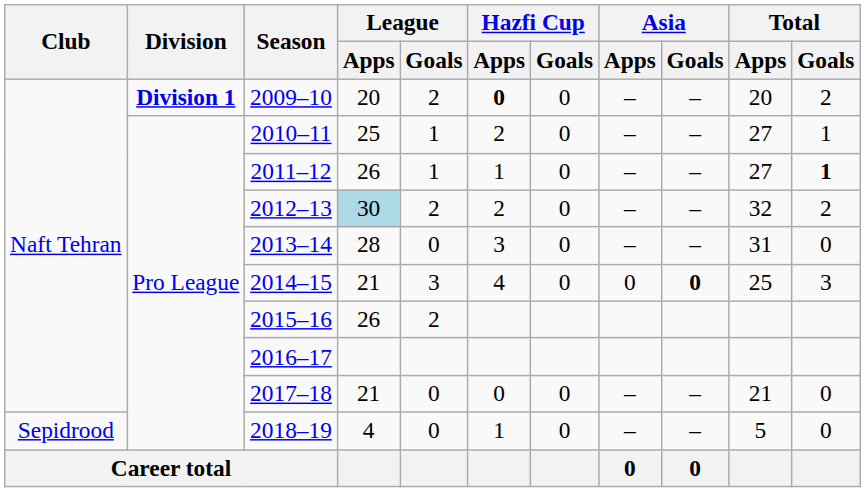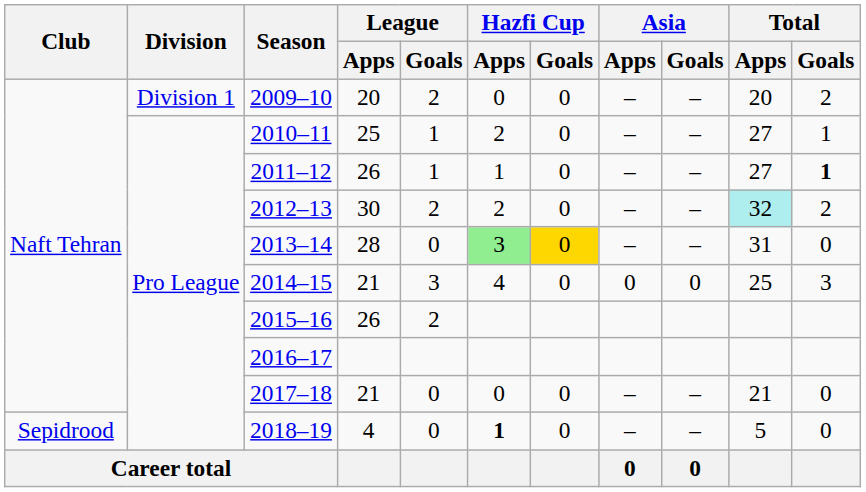(186, 97) bold -> (186, 97) normal
(499, 97) bold -> (499, 97) normal
(369, 208) lightblue background -> (369, 208) no background
(760, 208) no background -> (760, 208) paleturquoise background
(499, 245) no background -> (499, 245) lightgreen background
(565, 245) no background -> (565, 245) gold background
(695, 282) bold -> (695, 282) normal
(499, 430) normal -> (499, 430) bold
